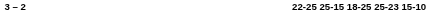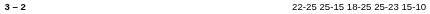(359, 7) bold -> (359, 7) normal
